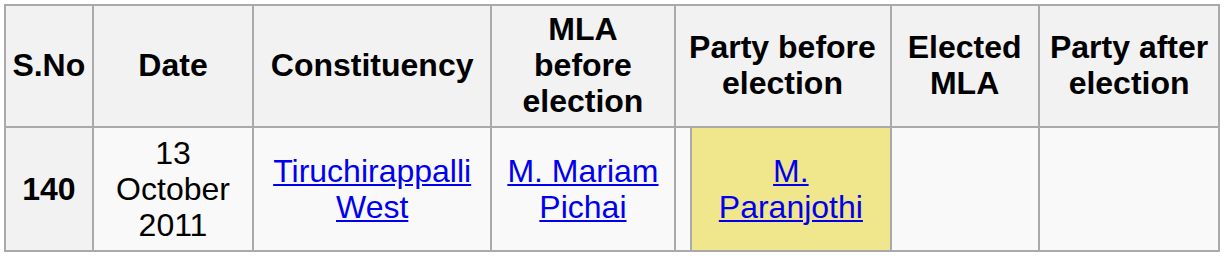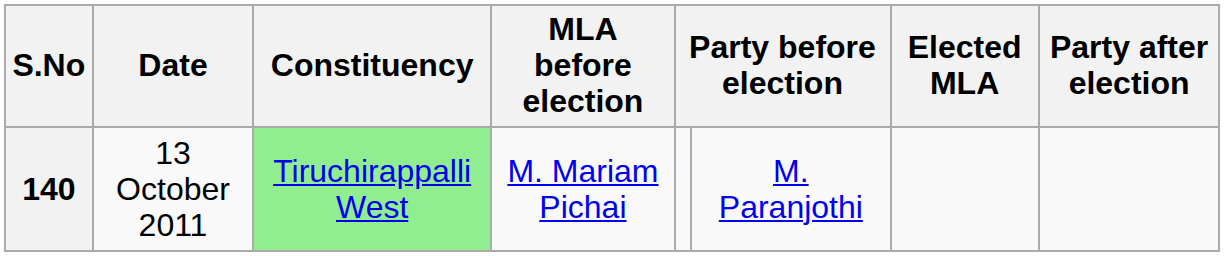(372, 188) no background -> (372, 188) lightgreen background
(791, 188) khaki background -> (791, 188) no background
